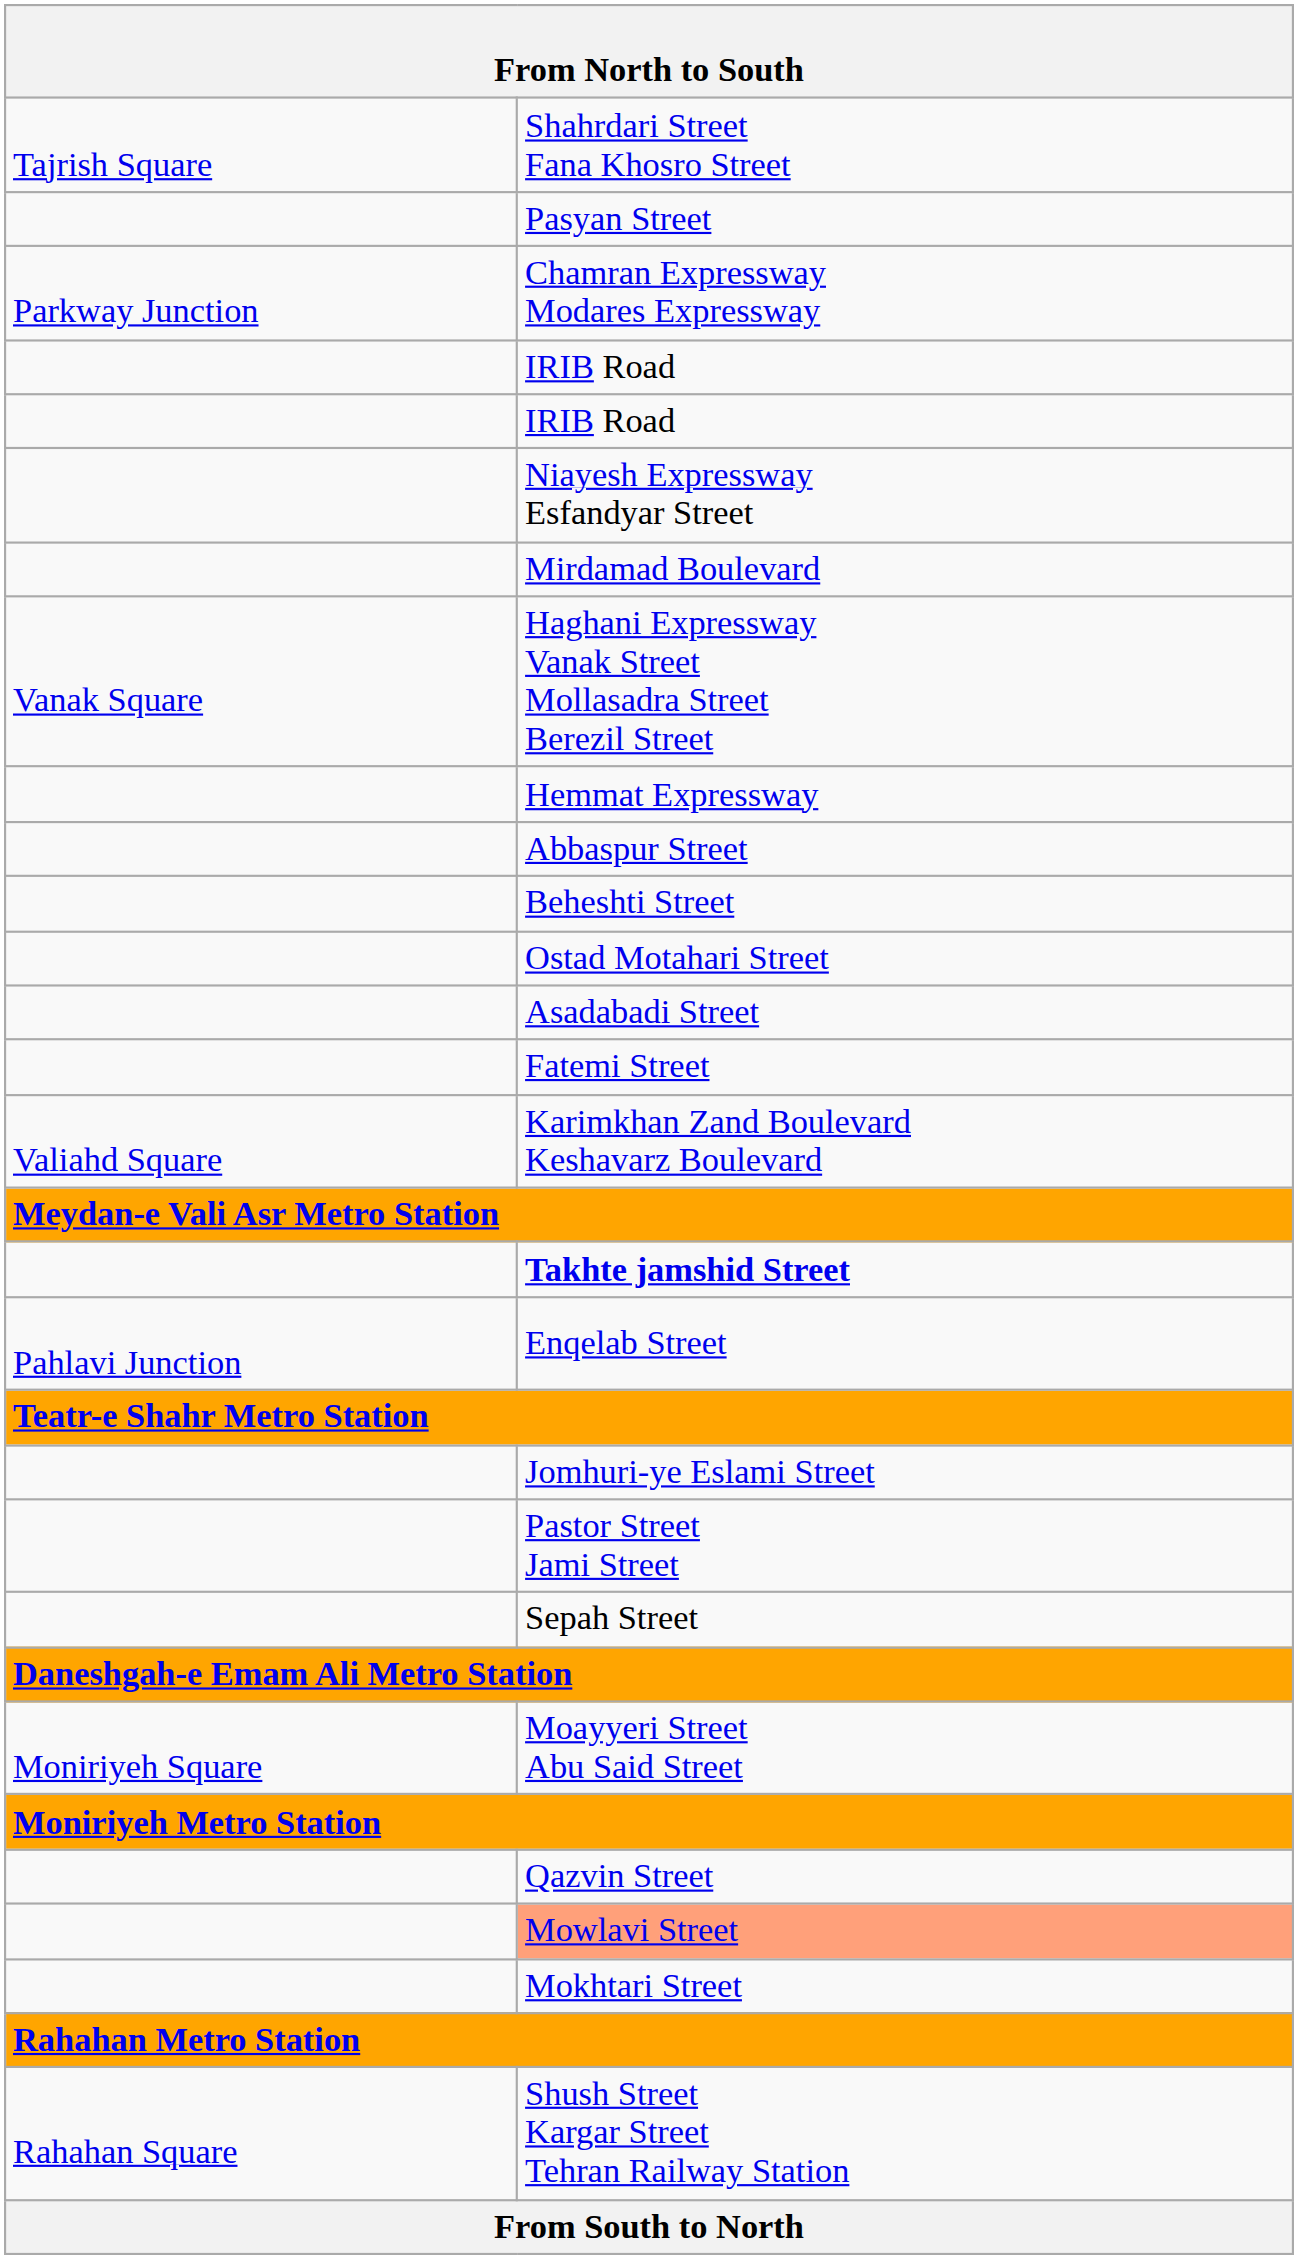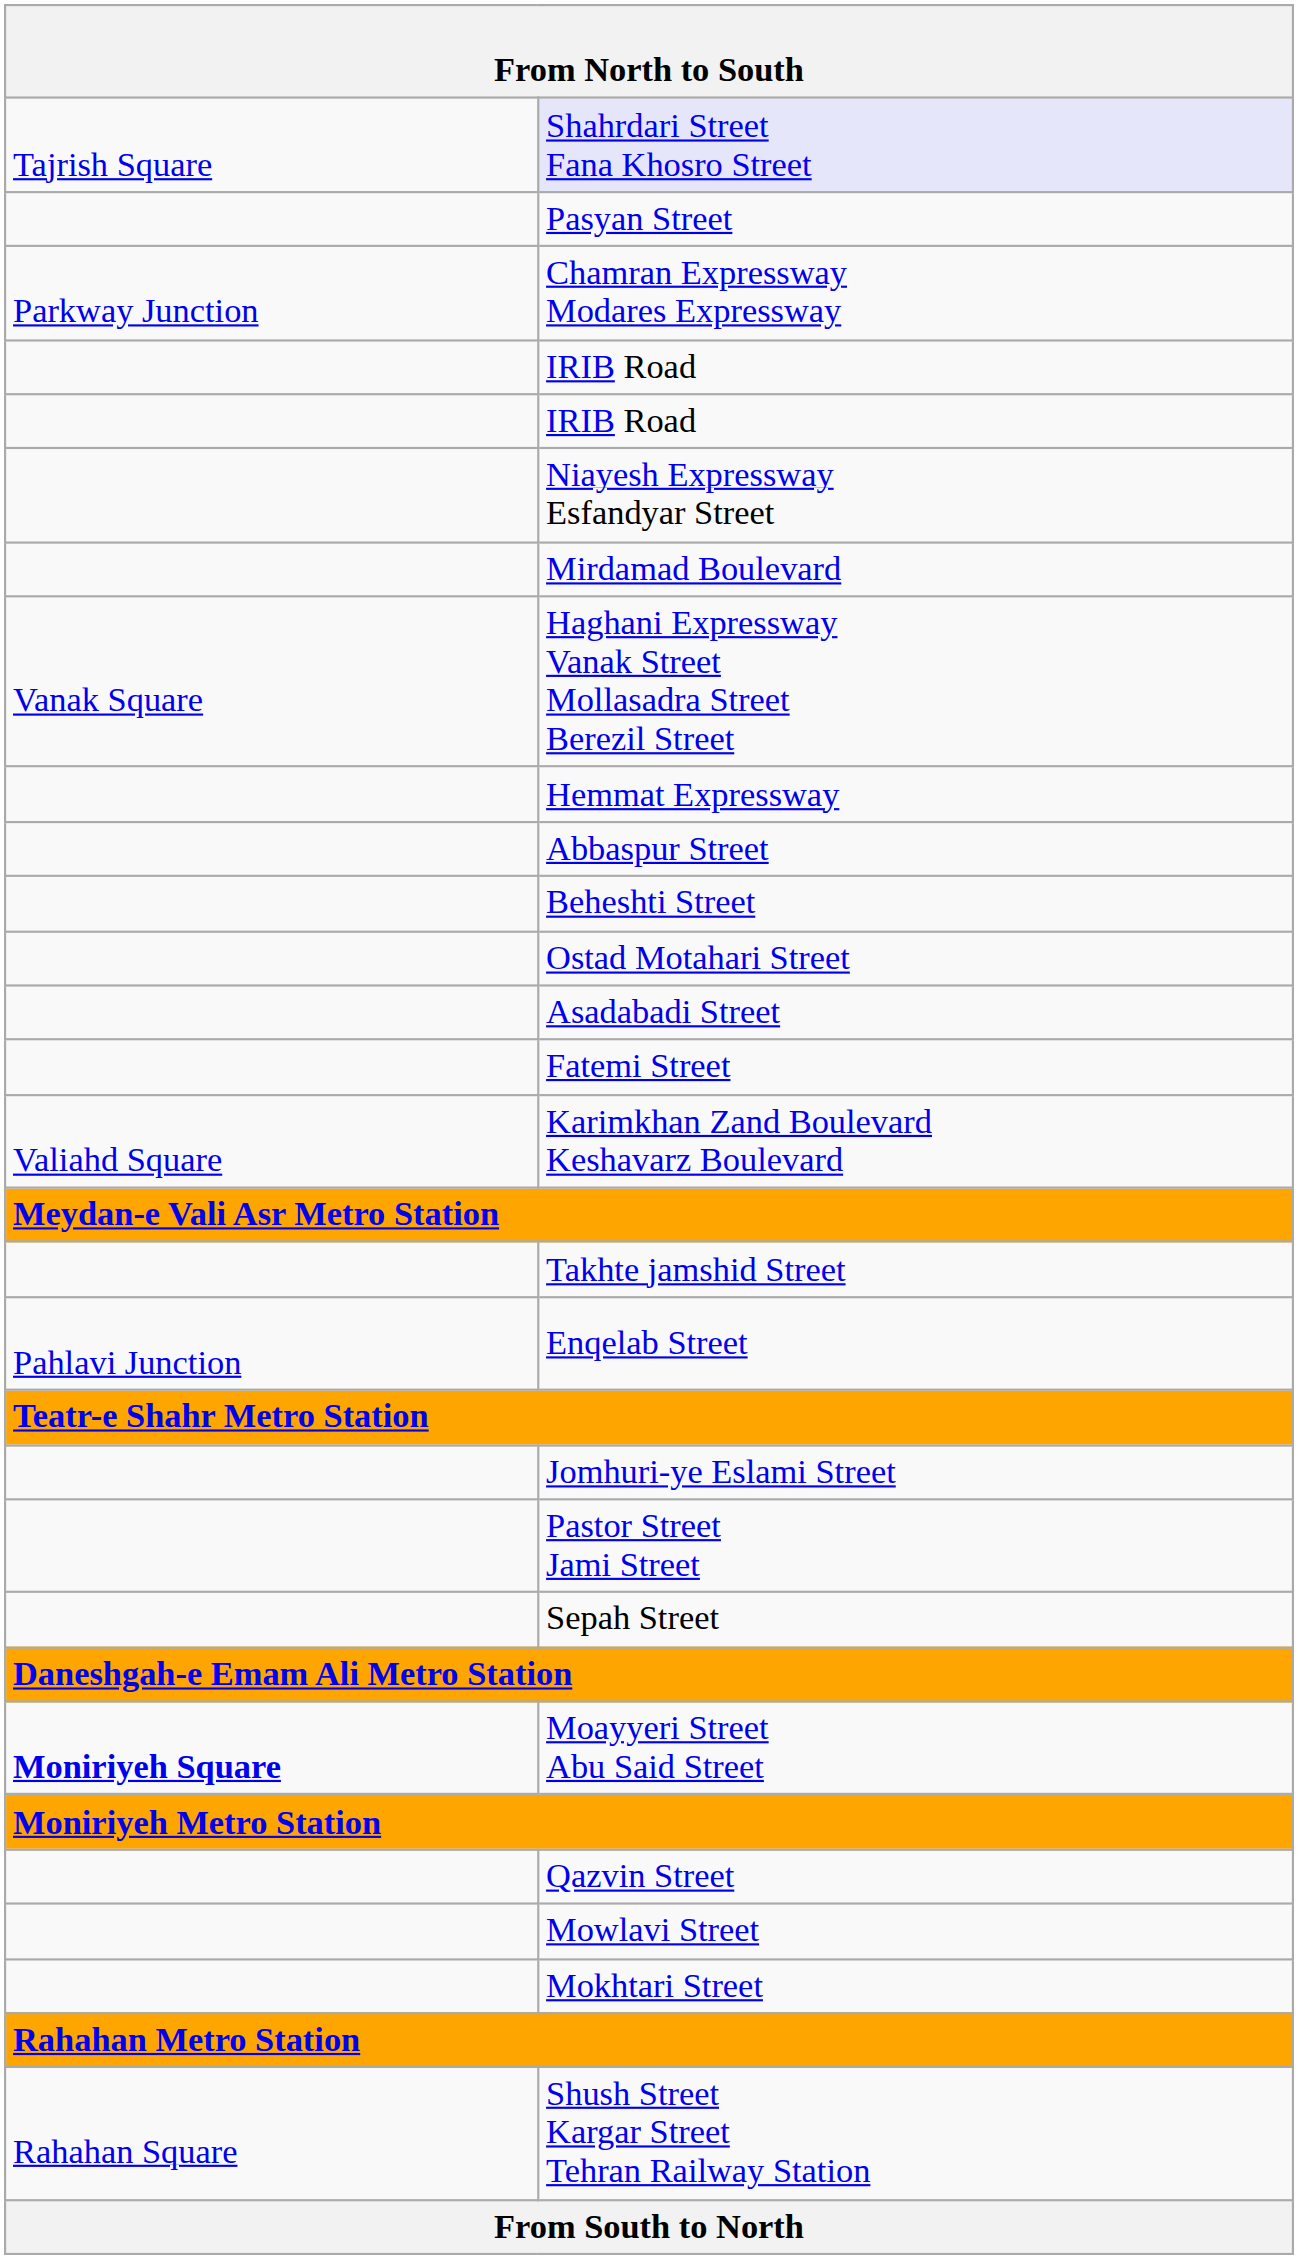(658, 144) no background -> (679, 144) lavender background
(688, 1268) bold -> (696, 1268) normal
(138, 1766) normal -> (147, 1766) bold
(632, 1930) lightsalmon background -> (653, 1930) no background
